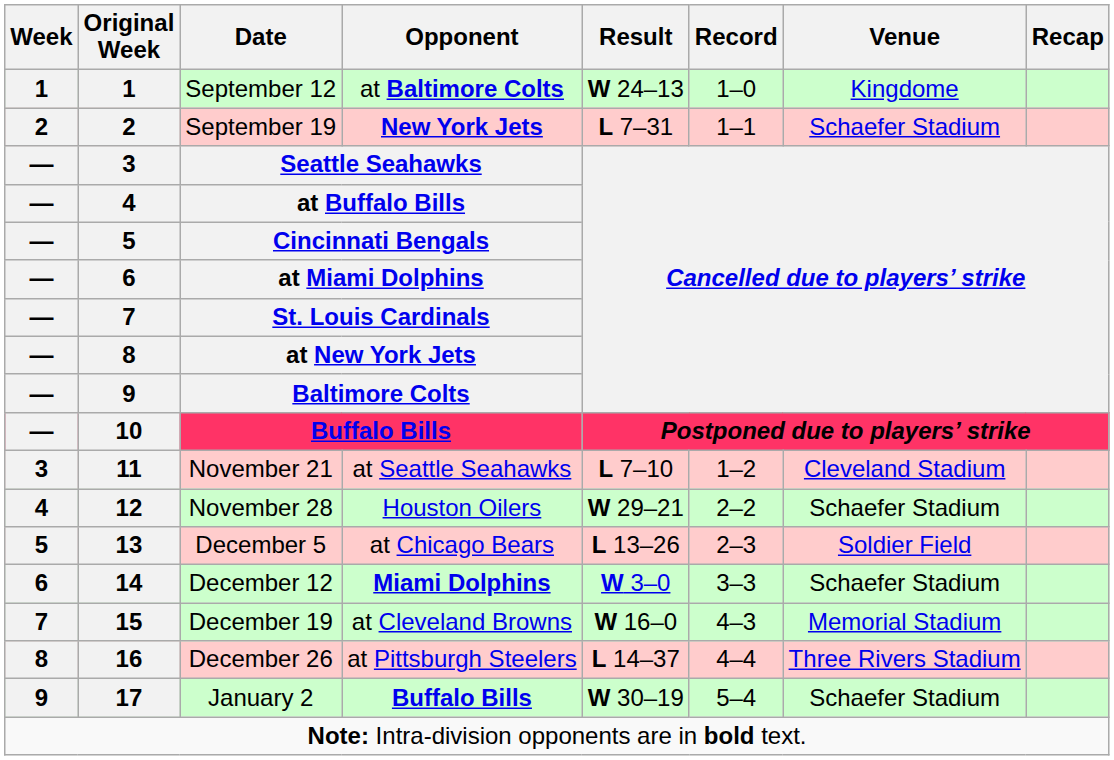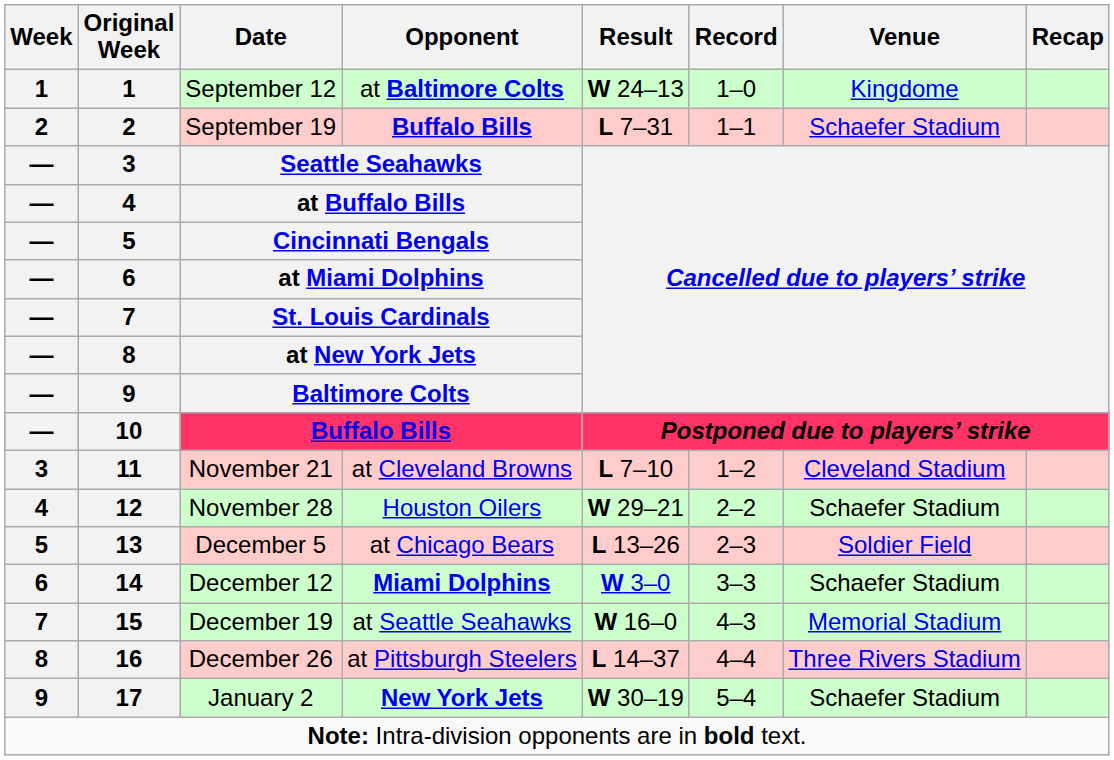(462, 126) New York Jets -> (462, 126) Buffalo Bills
(462, 469) at Seattle Seahawks -> (462, 469) at Cleveland Browns
(462, 621) at Cleveland Browns -> (462, 621) at Seattle Seahawks
(462, 697) Buffalo Bills -> (462, 697) New York Jets
